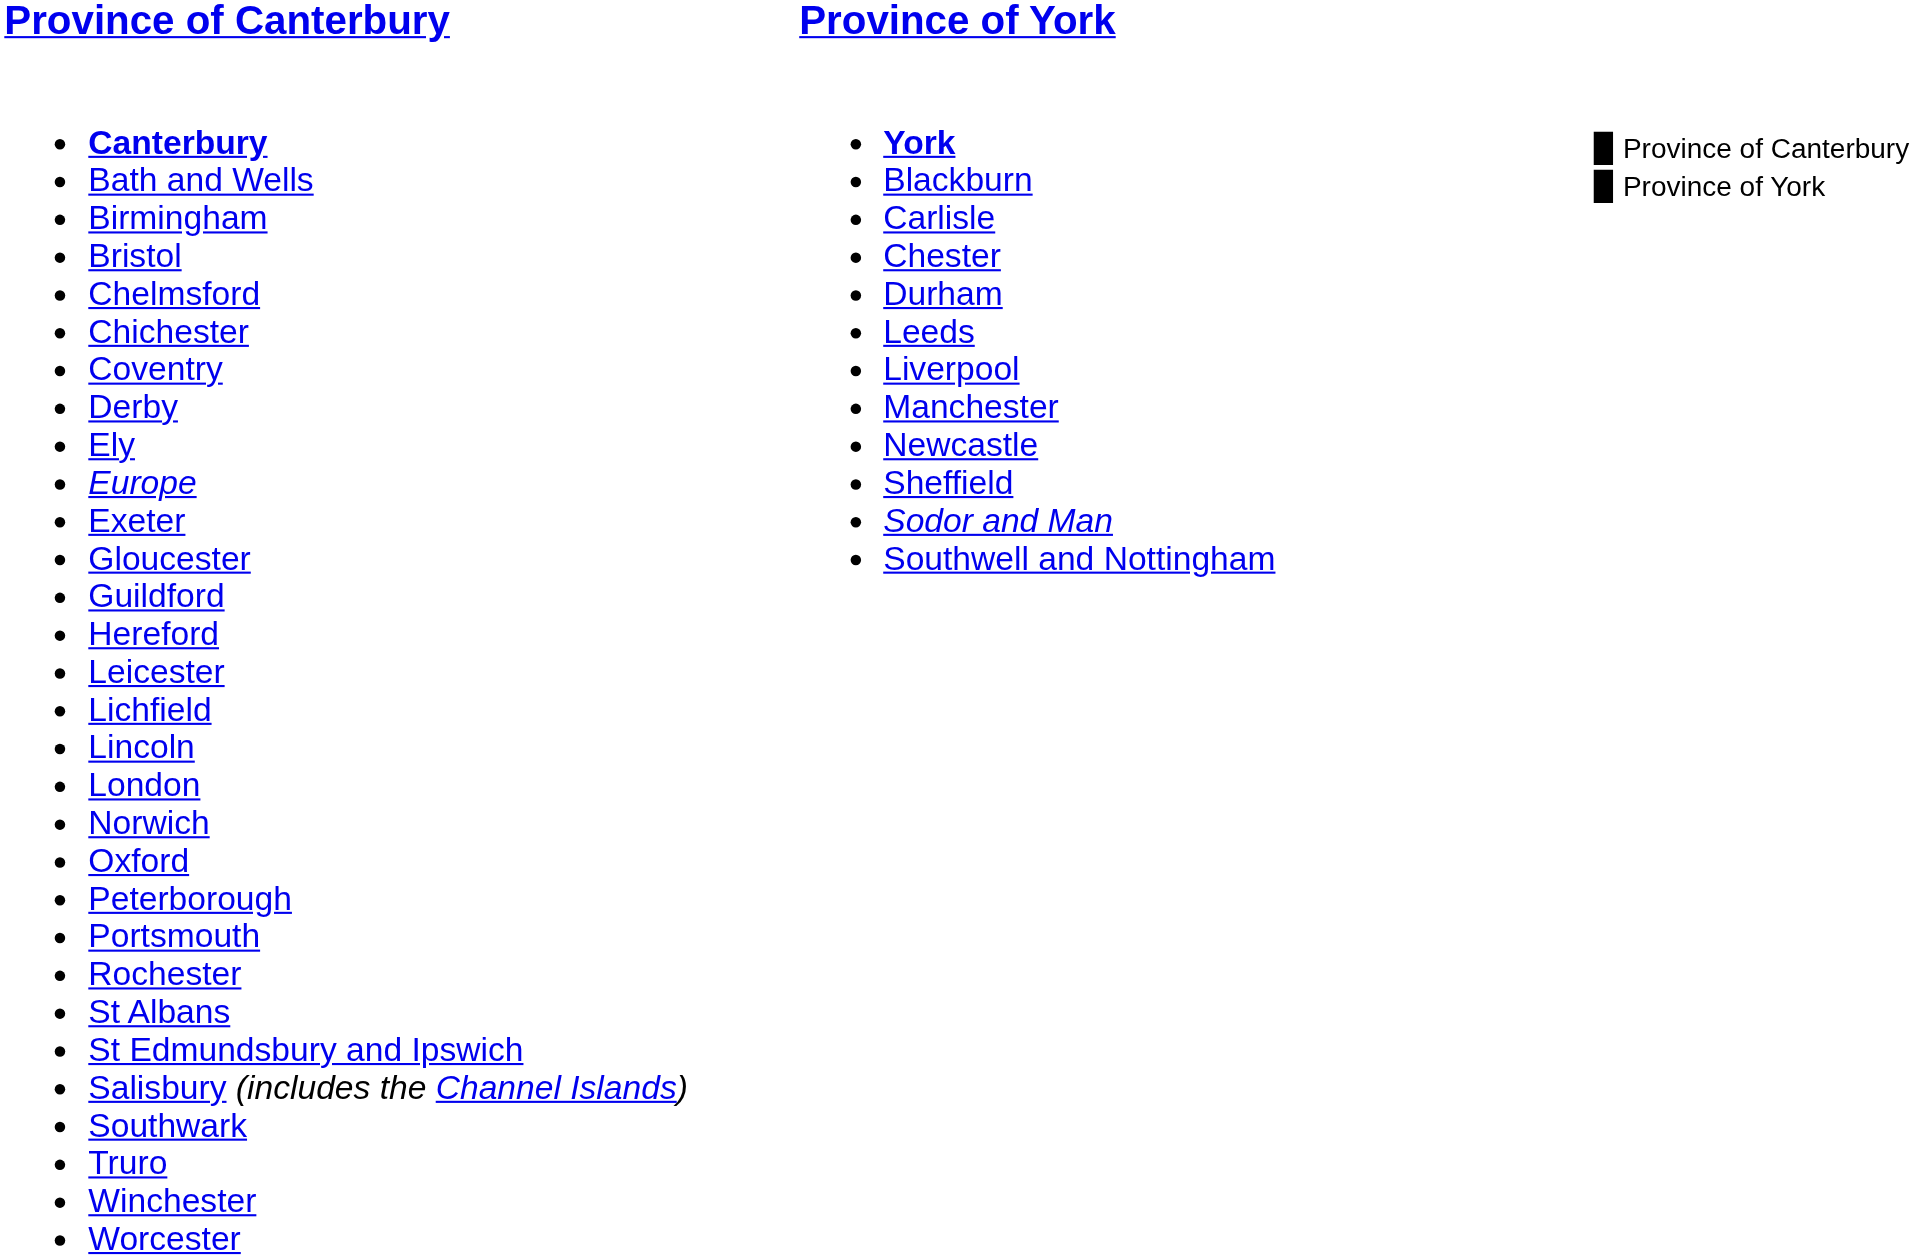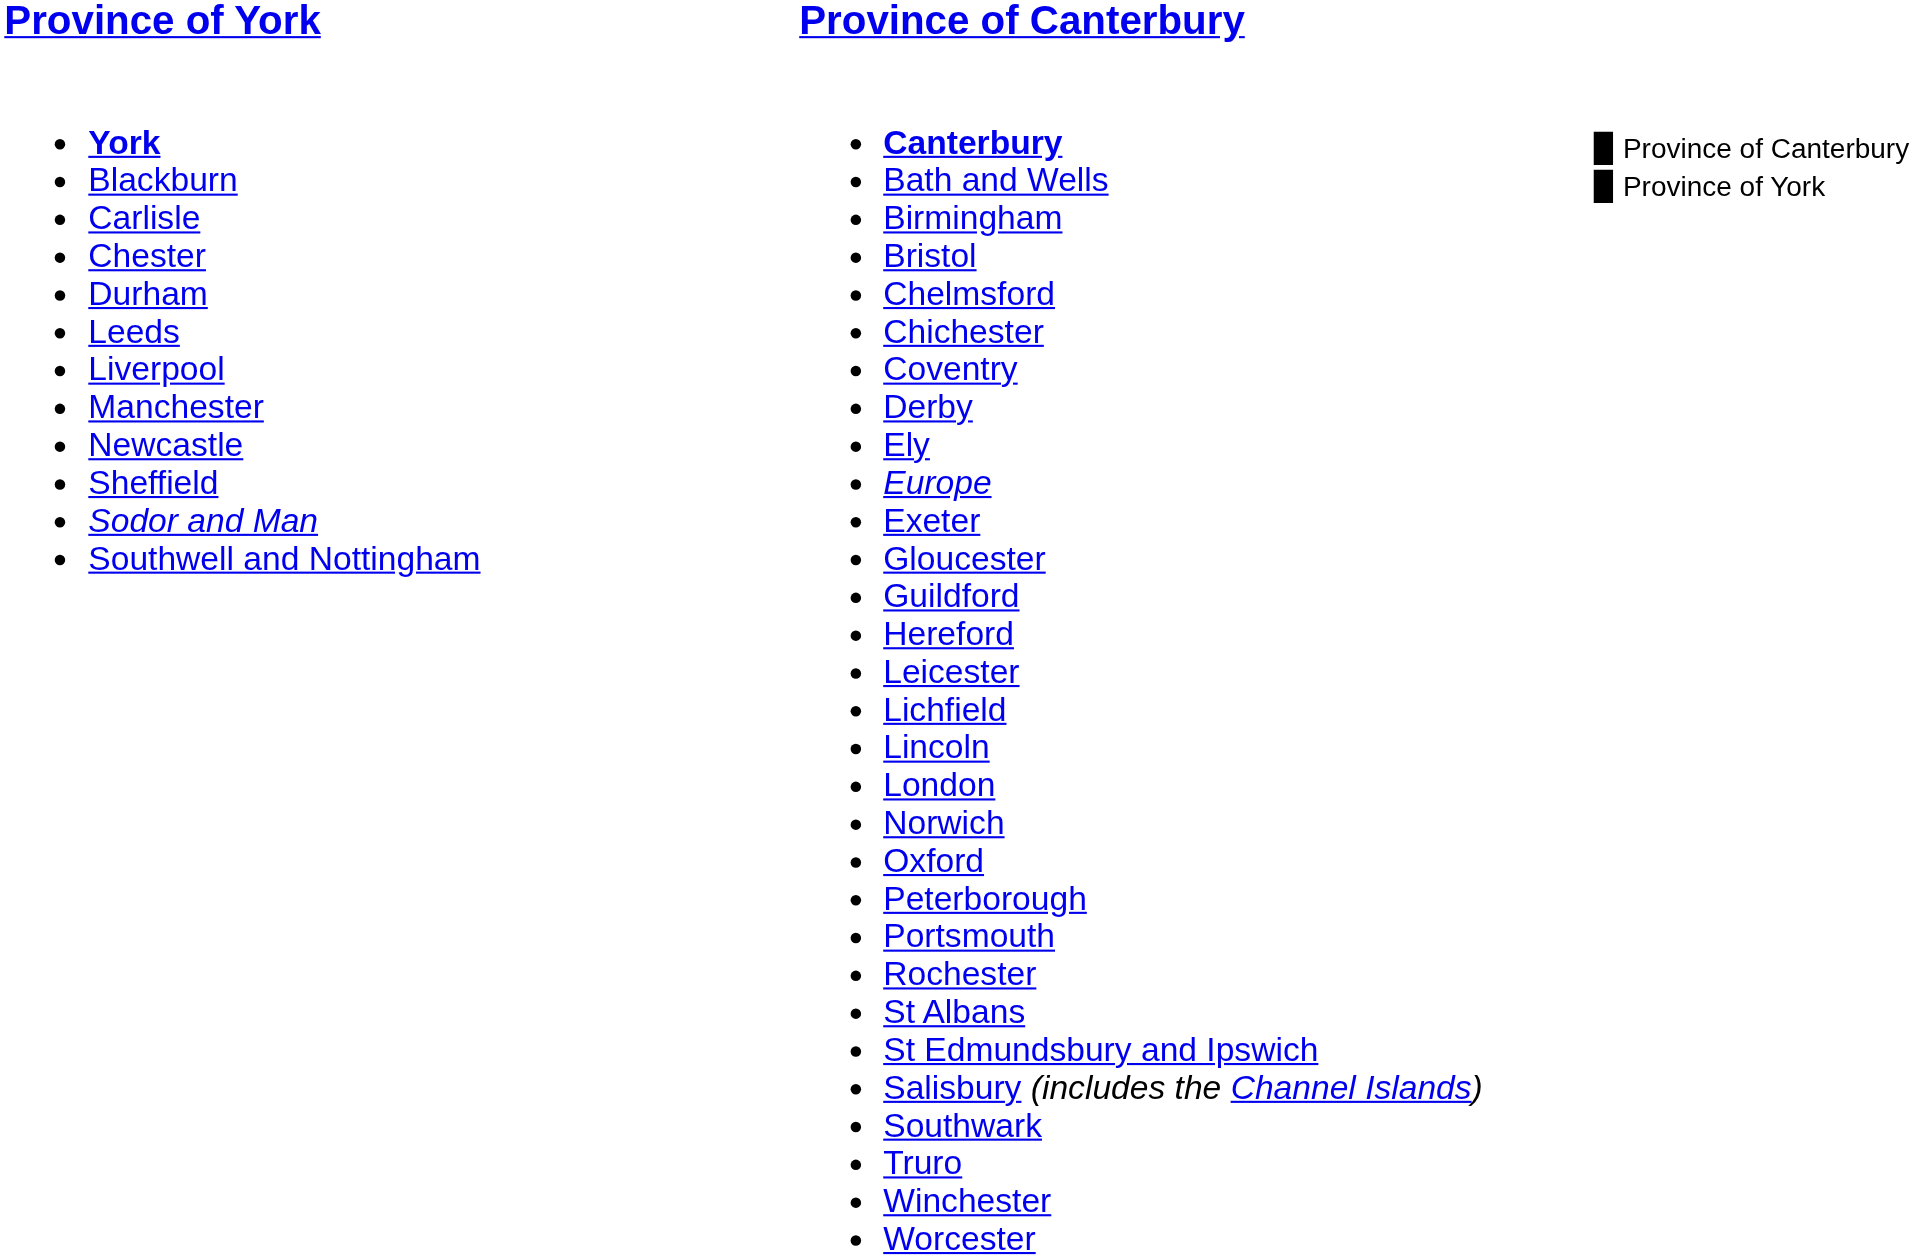columns swapped: (227, 20) <-> (957, 20)
